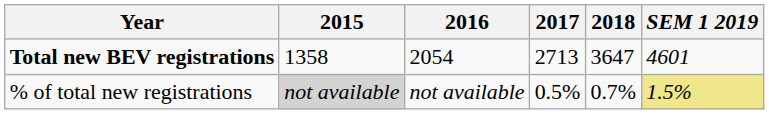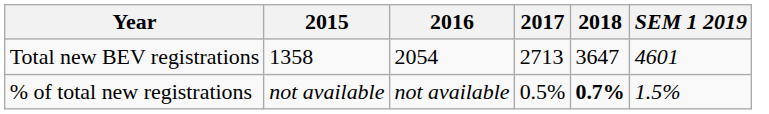(142, 56) bold -> (134, 56) normal
(342, 91) lightgrey background -> (327, 91) no background
(613, 91) normal -> (600, 91) bold
(669, 91) khaki background -> (658, 91) no background
